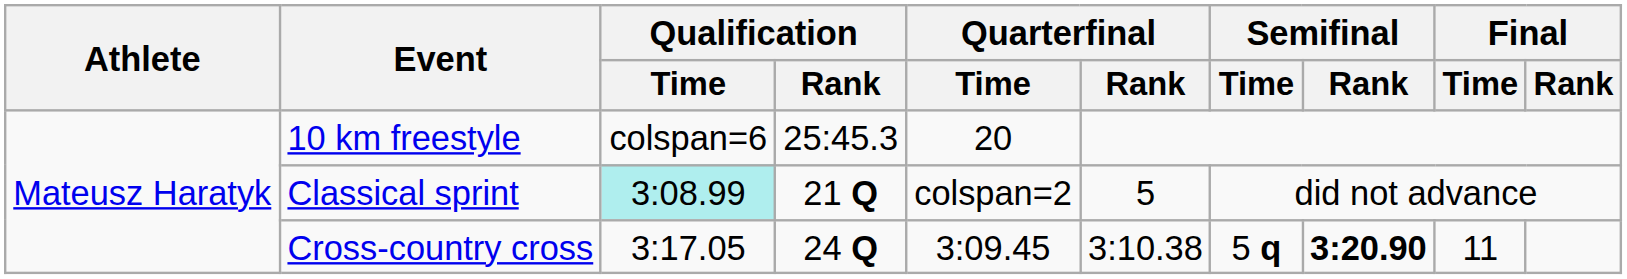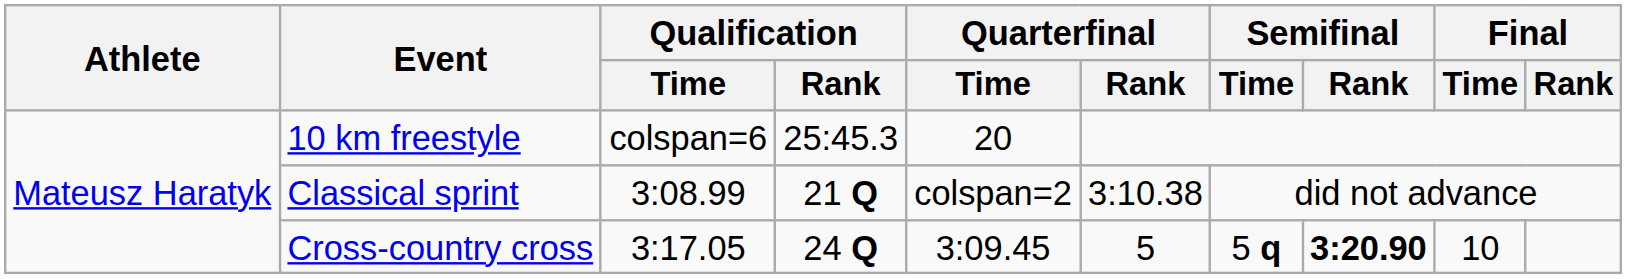(688, 193) paleturquoise background -> (688, 193) no background
(1145, 193) 5 -> (1145, 193) 3:10.38
(1145, 247) 3:10.38 -> (1145, 247) 5
(1480, 247) 11 -> (1480, 247) 10
